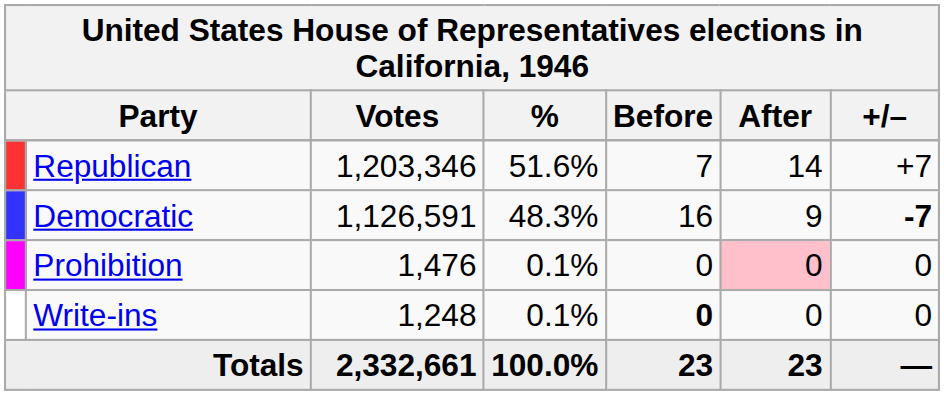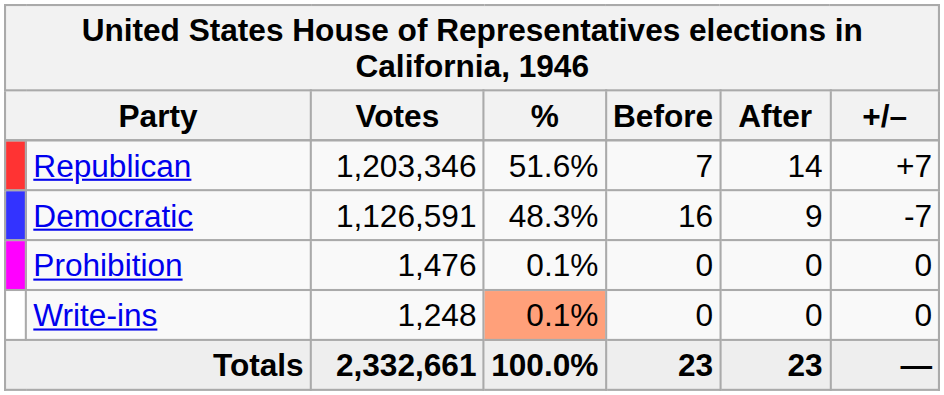(918, 216) bold -> (918, 216) normal
(814, 266) pink background -> (814, 266) no background
(562, 316) no background -> (562, 316) lightsalmon background
(704, 316) bold -> (704, 316) normal
